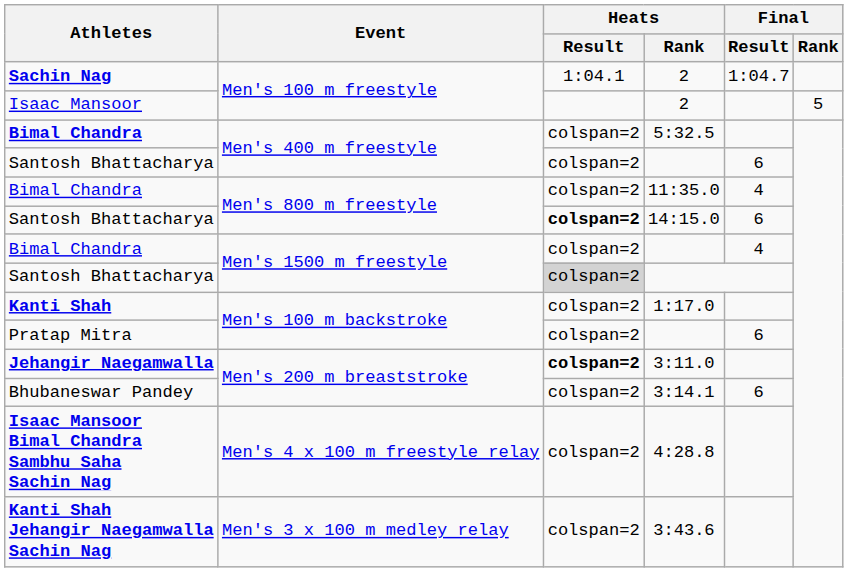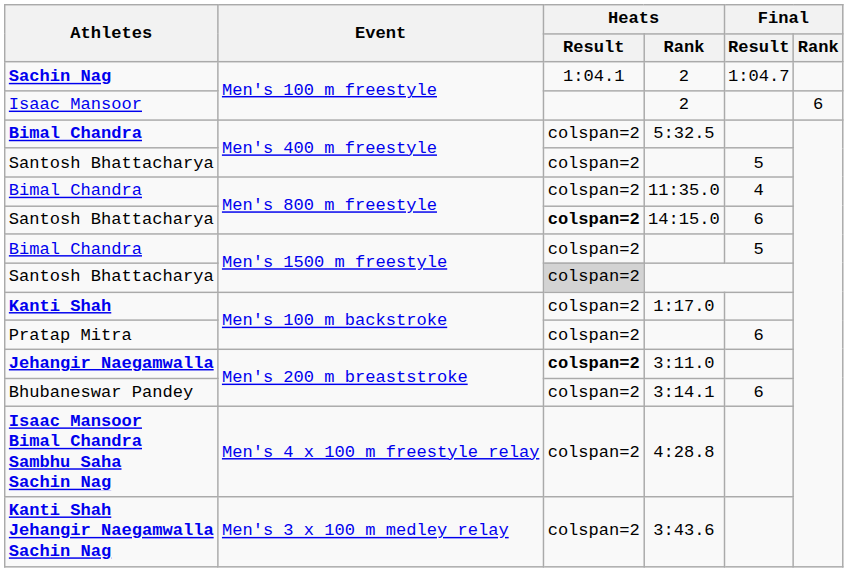(818, 105) 5 -> (818, 105) 6
(759, 162) 6 -> (759, 162) 5
(759, 248) 4 -> (759, 248) 5
